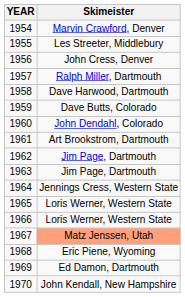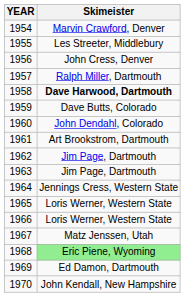(109, 92) normal -> (109, 92) bold
(109, 236) lightsalmon background -> (109, 236) no background
(109, 252) no background -> (109, 252) lightgreen background
